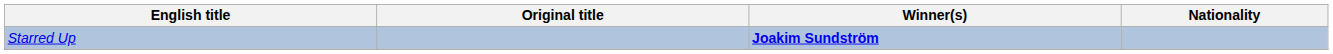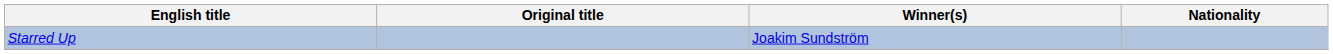(815, 37) bold -> (810, 37) normal
